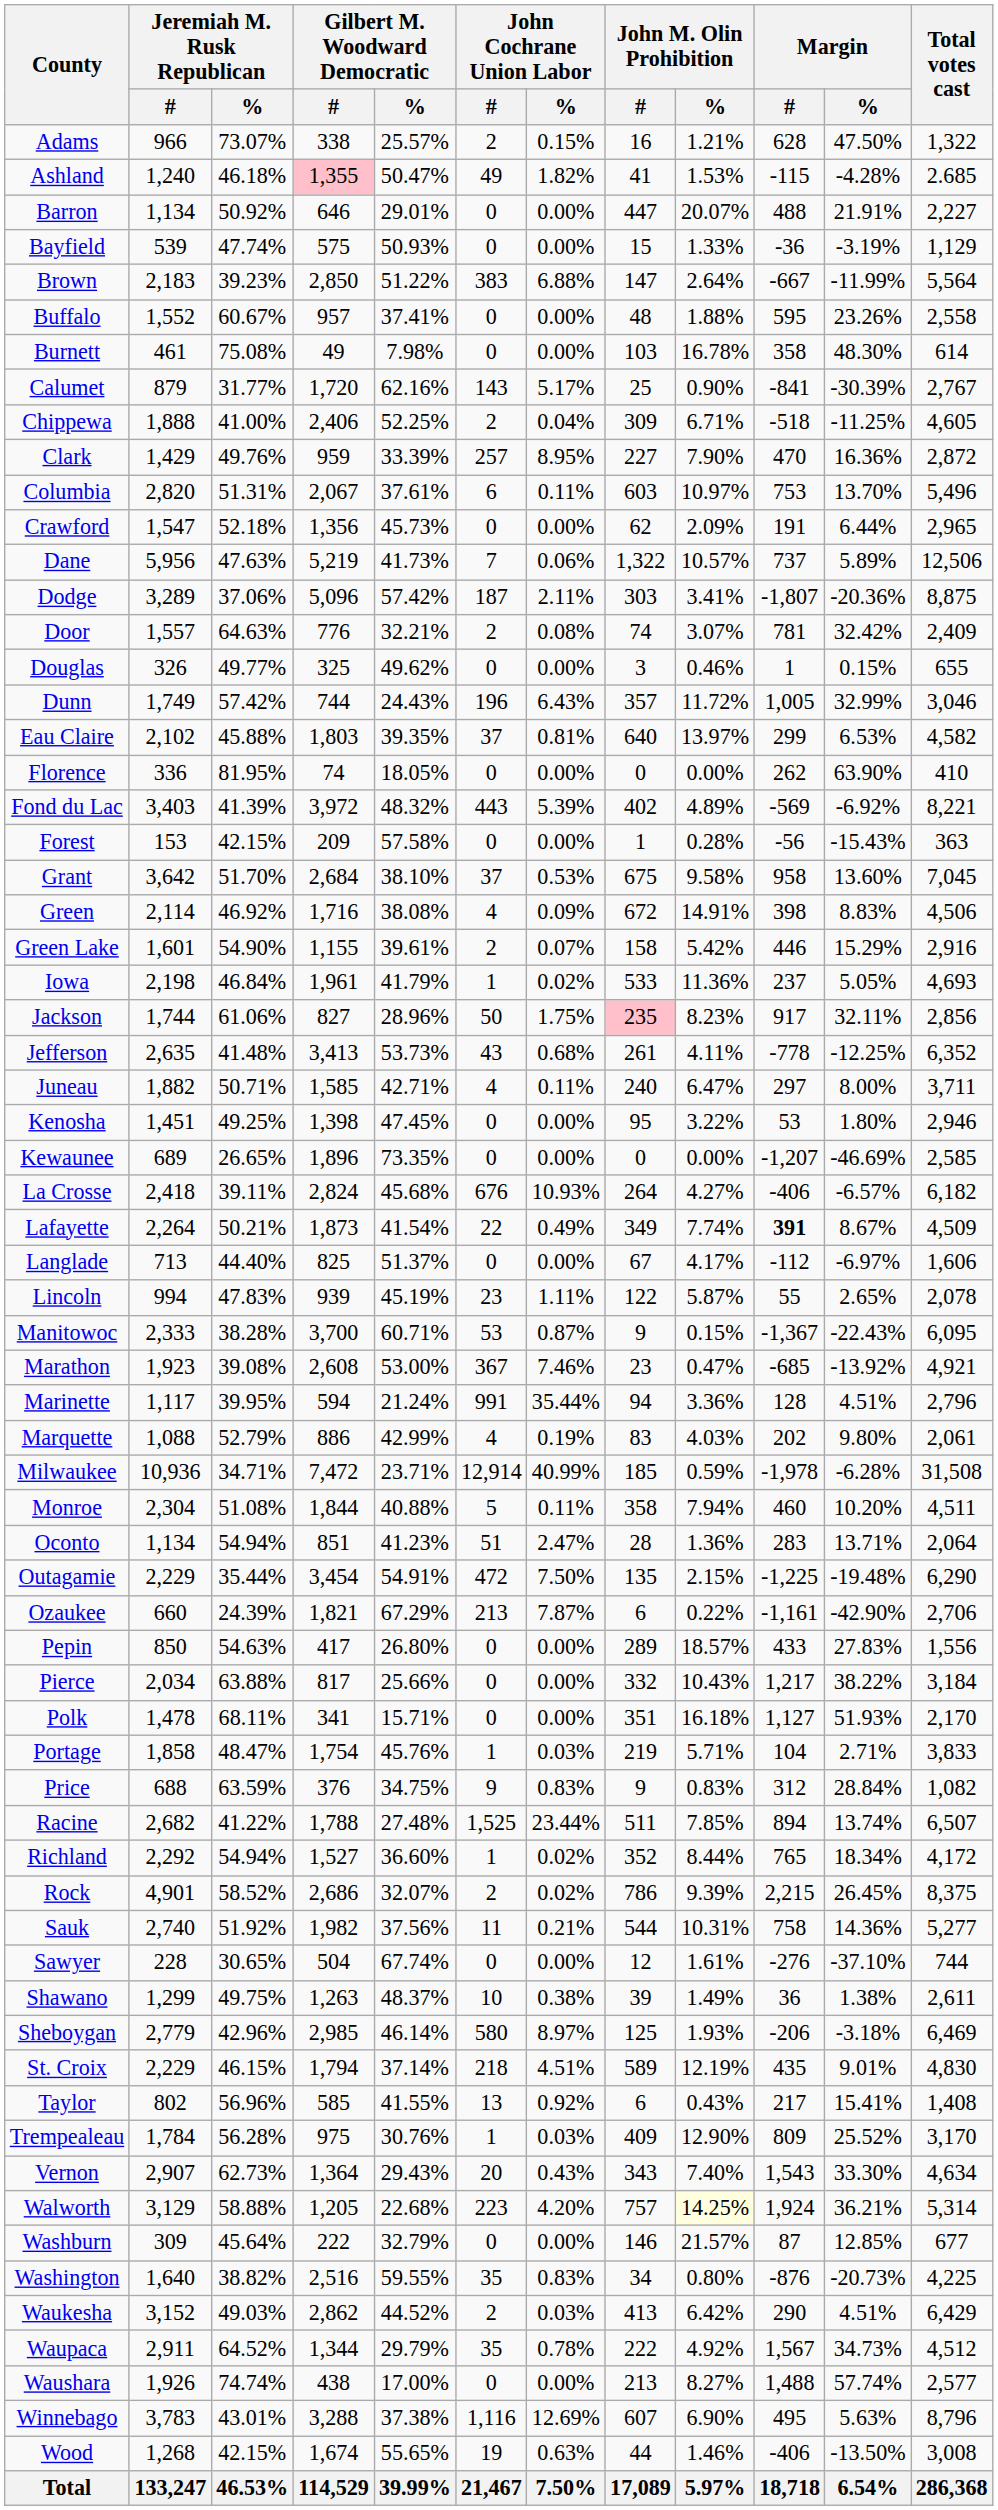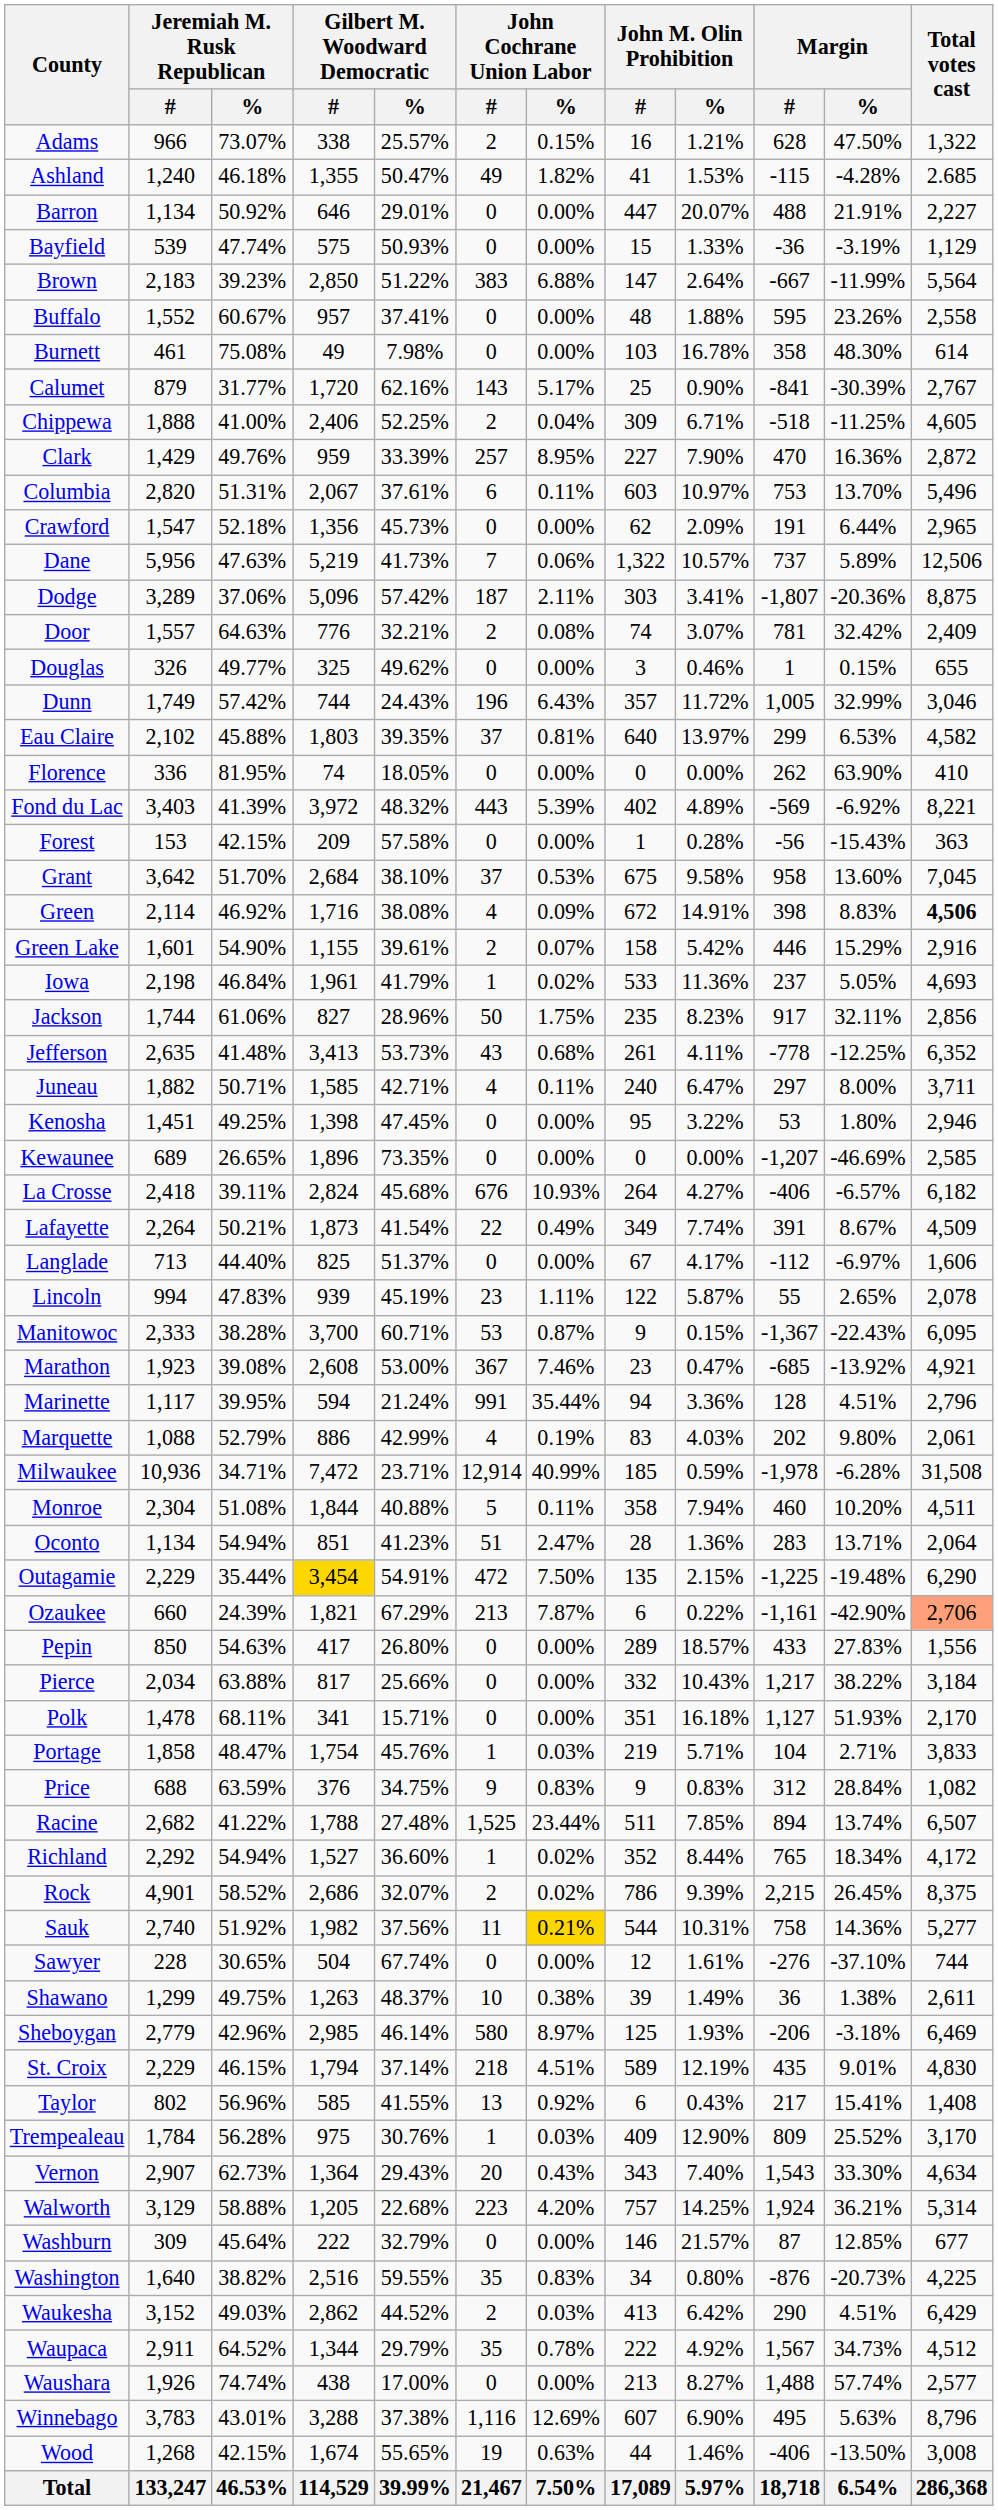(334, 176) pink background -> (334, 176) no background
(952, 912) normal -> (952, 912) bold
(640, 1017) pink background -> (640, 1017) no background
(790, 1227) bold -> (790, 1227) normal
(334, 1577) no background -> (334, 1577) gold background
(952, 1612) no background -> (952, 1612) lightsalmon background
(566, 1927) no background -> (566, 1927) gold background
(715, 2207) lightyellow background -> (715, 2207) no background
